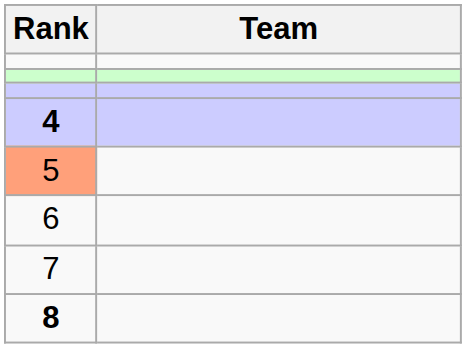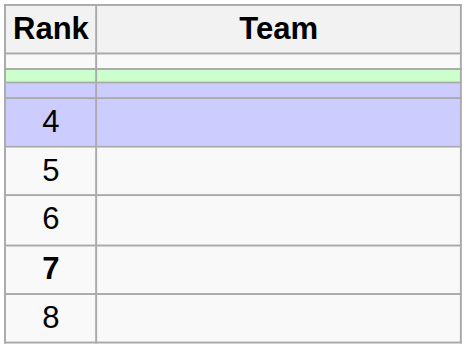(51, 121) bold -> (51, 121) normal
(51, 170) lightsalmon background -> (51, 170) no background
(51, 268) normal -> (51, 268) bold
(51, 318) bold -> (51, 318) normal
